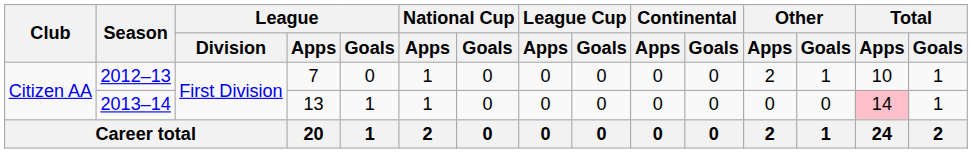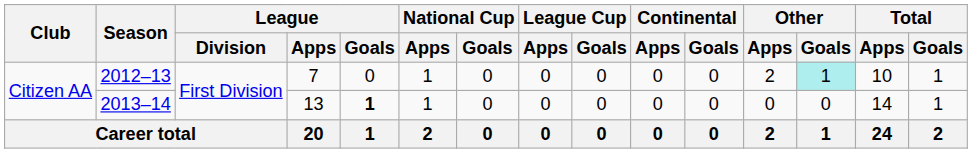(826, 76) no background -> (826, 76) paleturquoise background
(370, 104) normal -> (370, 104) bold
(882, 104) pink background -> (882, 104) no background
